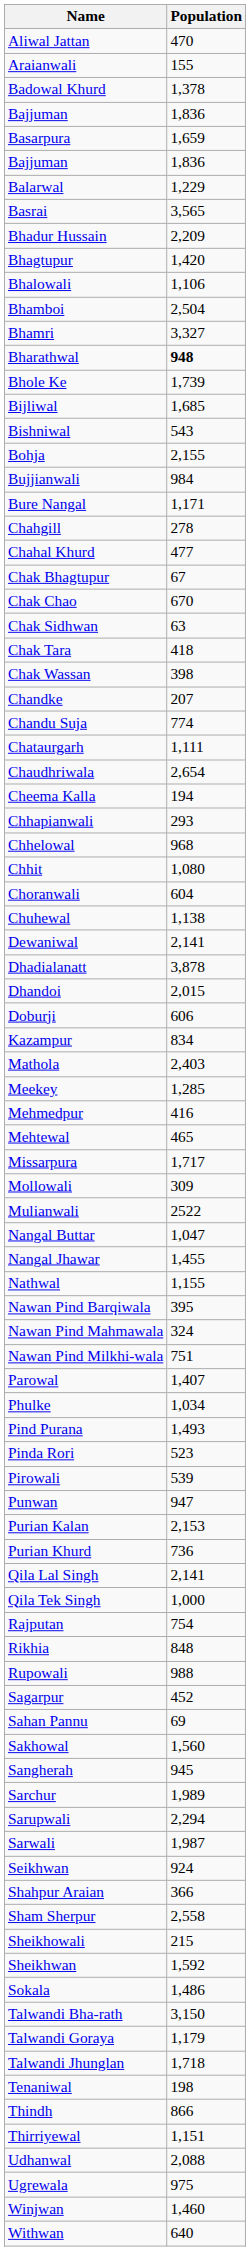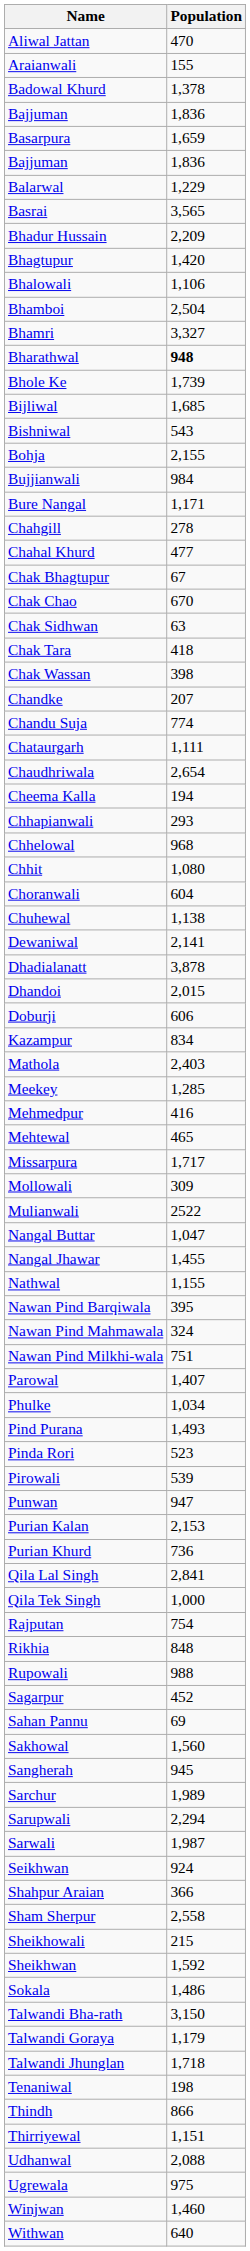(188, 1575) 2,141 -> (188, 1575) 2,841
